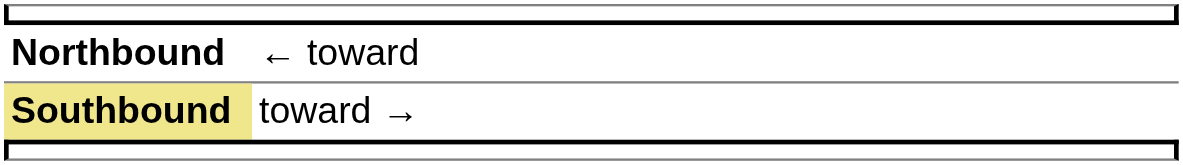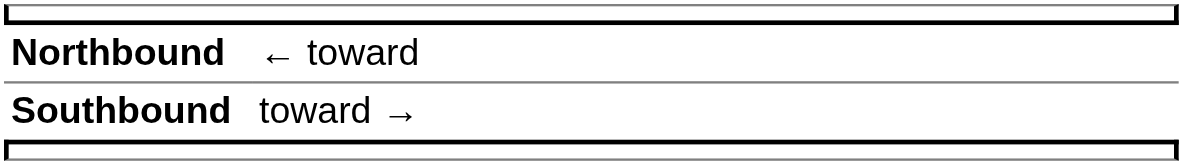(121, 110) khaki background -> (121, 110) no background
